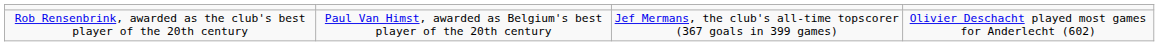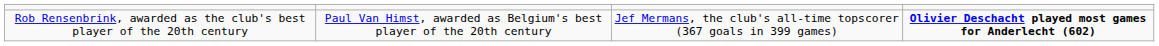(1028, 25) normal -> (1028, 25) bold
